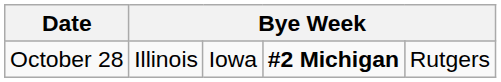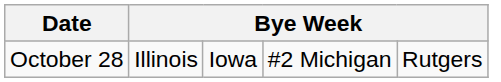(333, 59) bold -> (330, 59) normal
